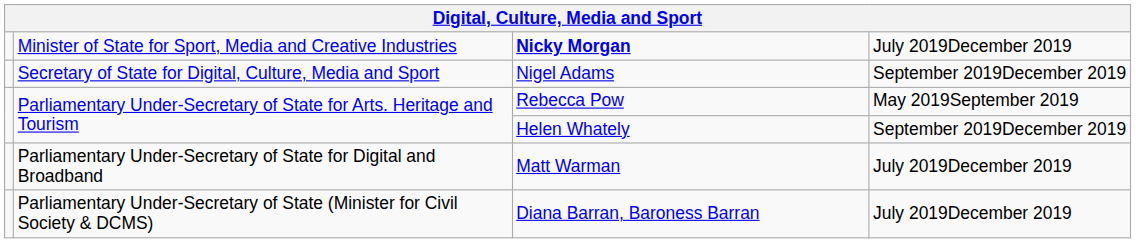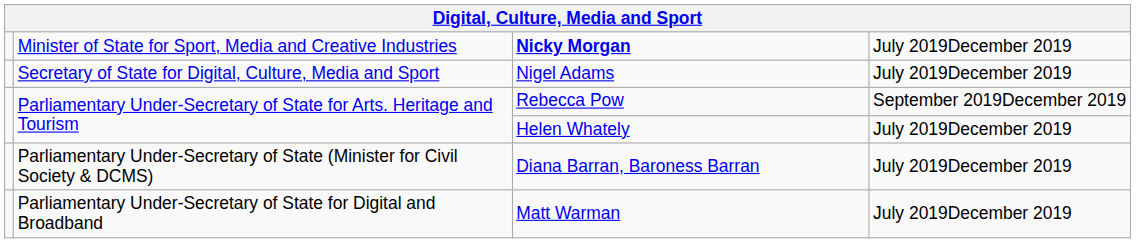(1000, 73) September 2019December 2019 -> (972, 73) July 2019December 2019
(976, 101) May 2019September 2019 -> (1000, 101) September 2019December 2019
(1000, 128) September 2019December 2019 -> (972, 128) July 2019December 2019
rows swapped: (568, 166) <-> (638, 213)
